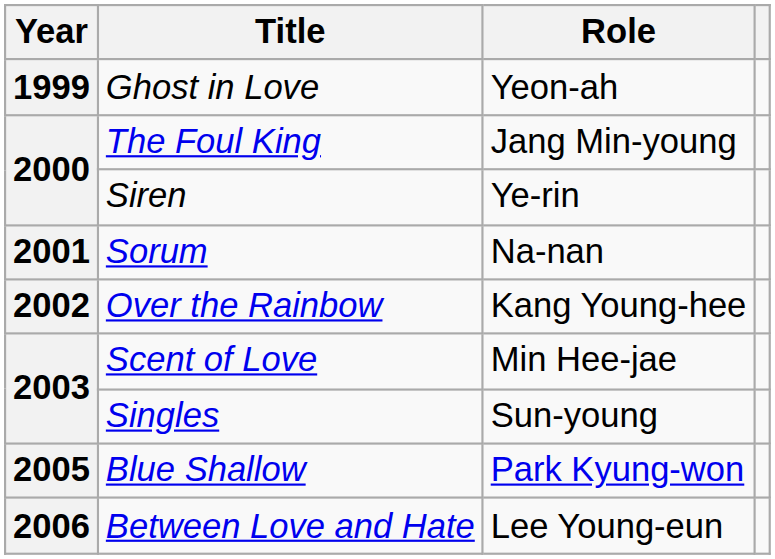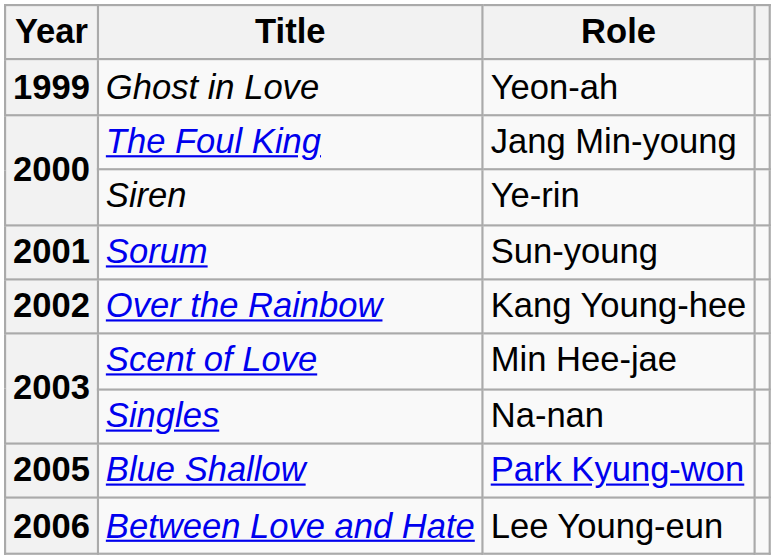(547, 251) Na-nan -> (574, 251) Sun-young
(574, 415) Sun-young -> (547, 415) Na-nan
